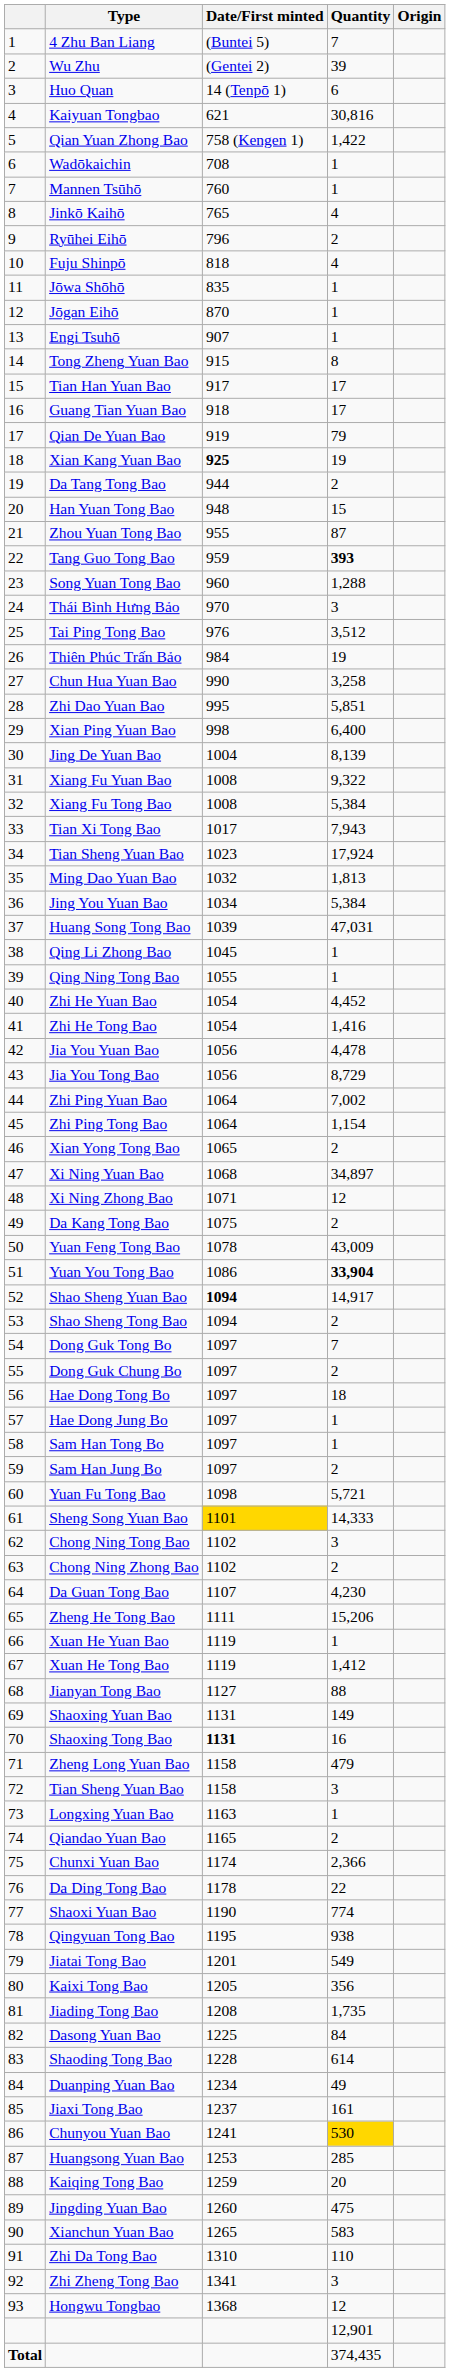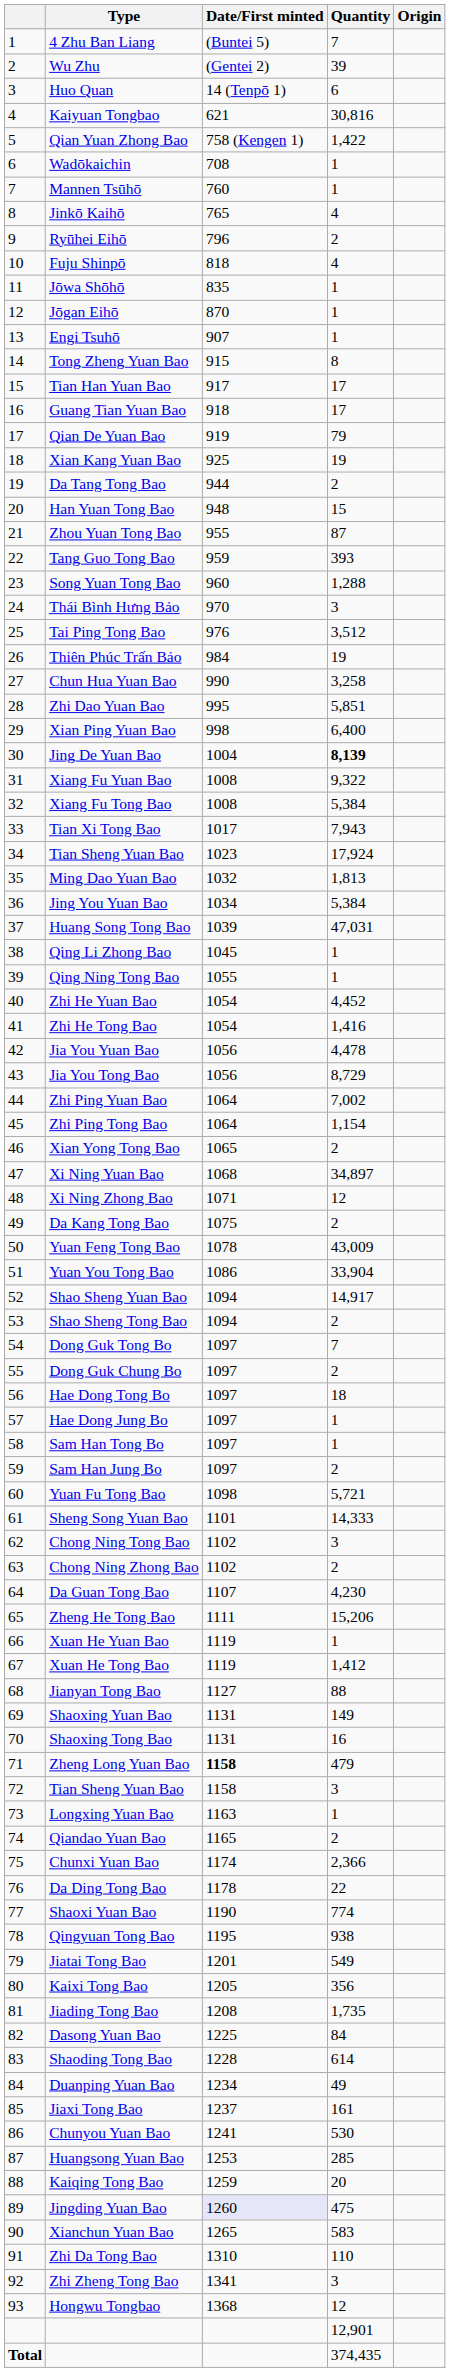(218, 459) bold -> (218, 459) normal
(342, 558) bold -> (342, 558) normal
(348, 755) normal -> (348, 755) bold
(352, 1272) bold -> (352, 1272) normal
(221, 1296) bold -> (221, 1296) normal
(221, 1518) gold background -> (221, 1518) no background
(221, 1739) bold -> (221, 1739) normal
(221, 1764) normal -> (221, 1764) bold
(342, 2133) gold background -> (342, 2133) no background
(221, 2207) no background -> (221, 2207) lavender background
